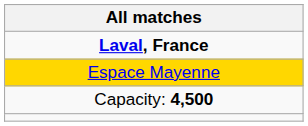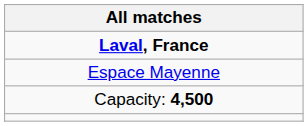(154, 72) gold background -> (154, 72) no background
